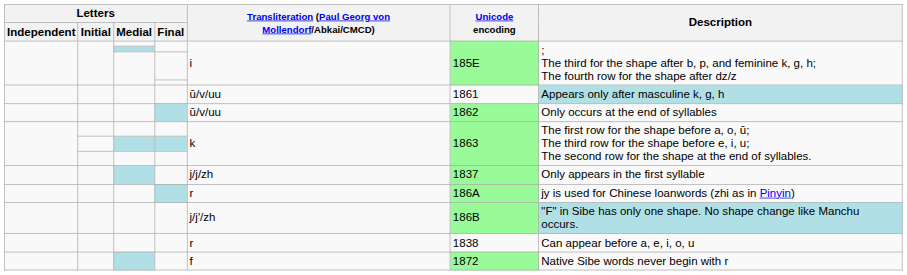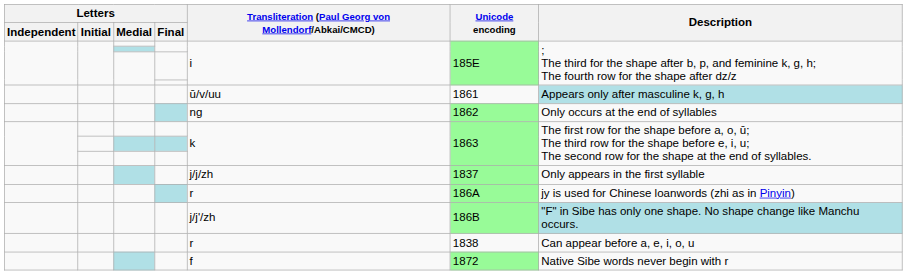(205, 112) ū/v/uu -> (196, 112) ng
